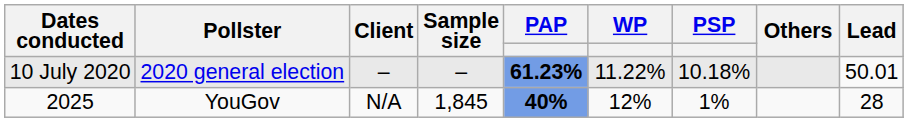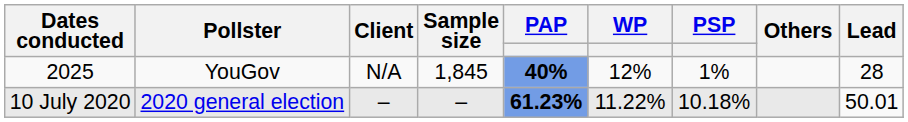rows swapped: (70, 103) <-> (70, 72)
